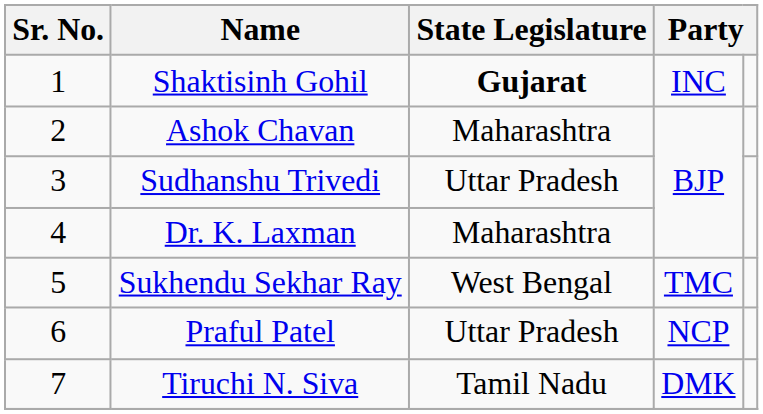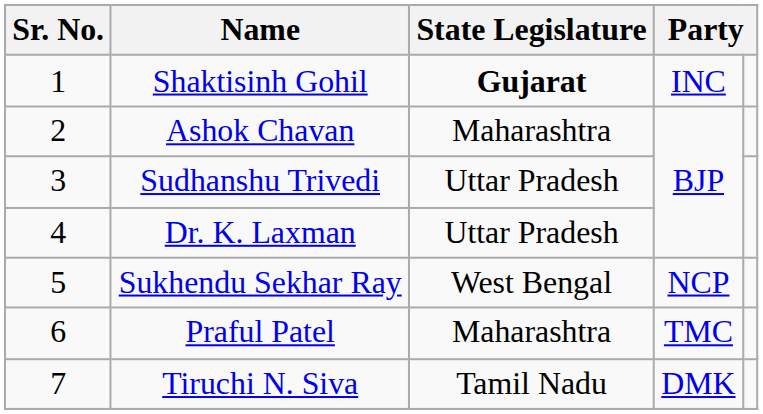(532, 231) Maharashtra -> (532, 231) Uttar Pradesh
(698, 282) TMC -> (698, 282) NCP
(532, 332) Uttar Pradesh -> (532, 332) Maharashtra
(698, 332) NCP -> (698, 332) TMC
